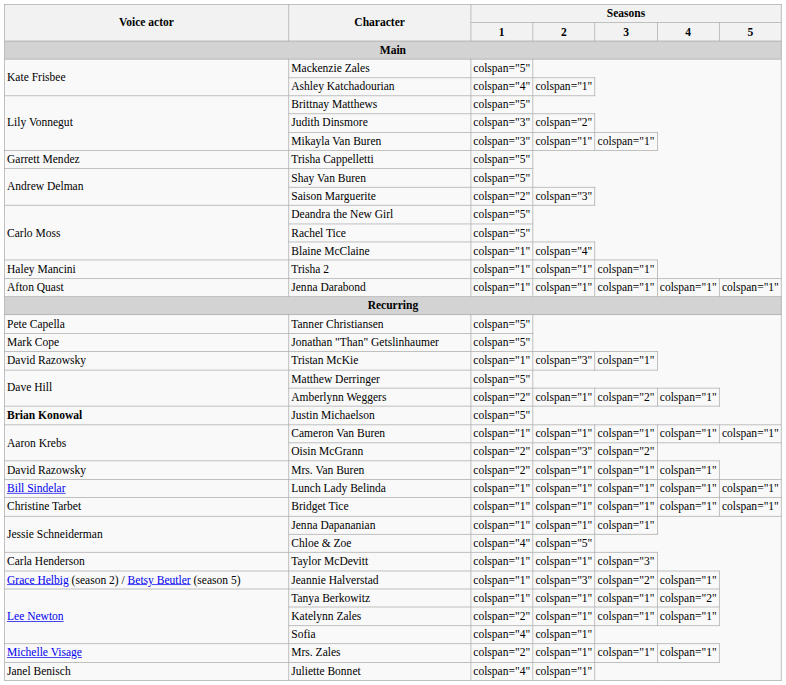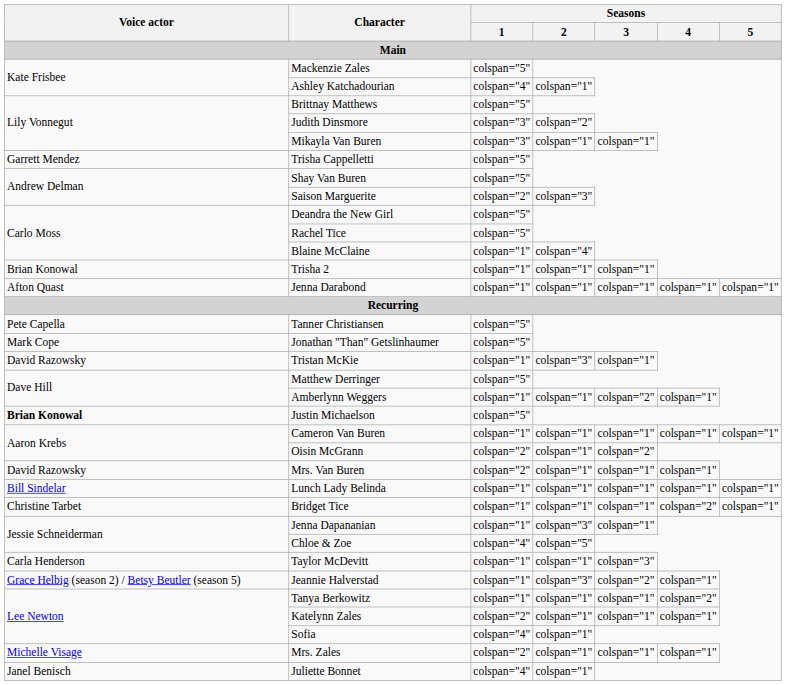(41, 269) Haley Mancini -> (42, 269) Brian Konowal
(502, 397) colspan="2" -> (502, 397) colspan="1"
(564, 452) colspan="3" -> (564, 452) colspan="1"
(688, 506) colspan="1" -> (688, 506) colspan="2"
(564, 525) colspan="1" -> (564, 525) colspan="3"
